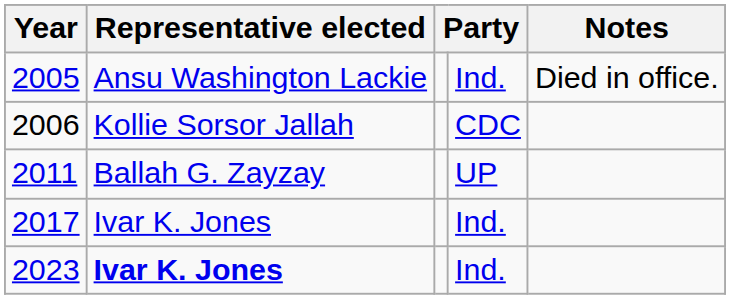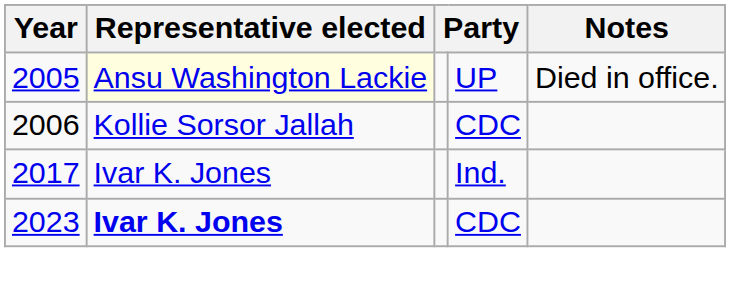(260, 76) no background -> (260, 76) lightyellow background
(480, 76) Ind. -> (476, 76) UP
- row: (45, 173)
(480, 269) Ind. -> (488, 221) CDC
